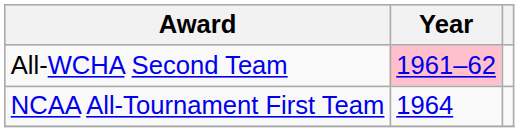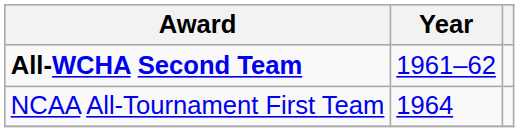(149, 65) normal -> (157, 65) bold
(446, 65) pink background -> (446, 65) no background
